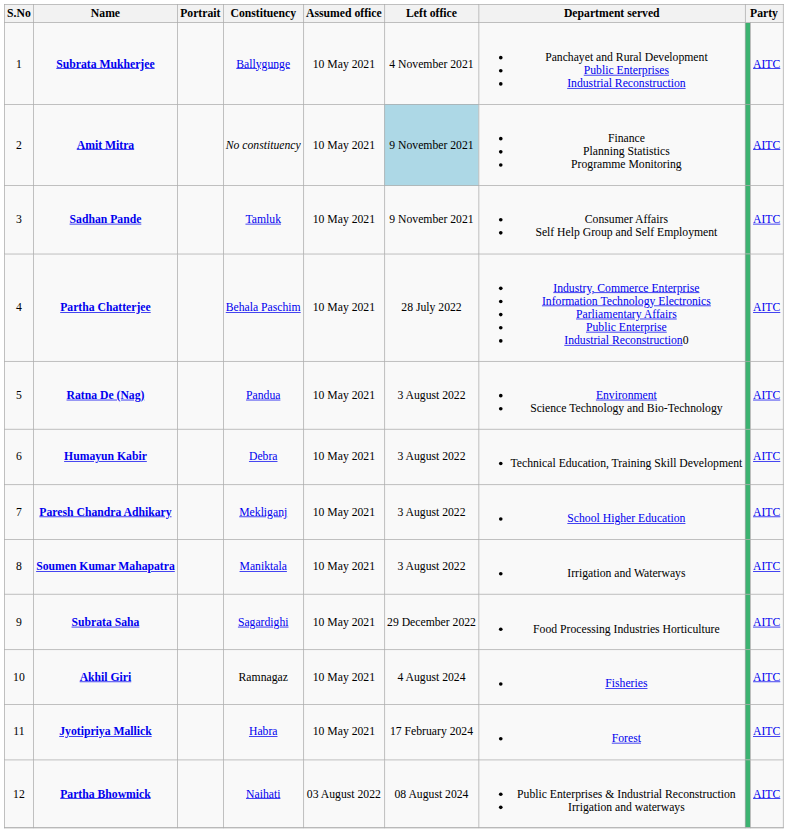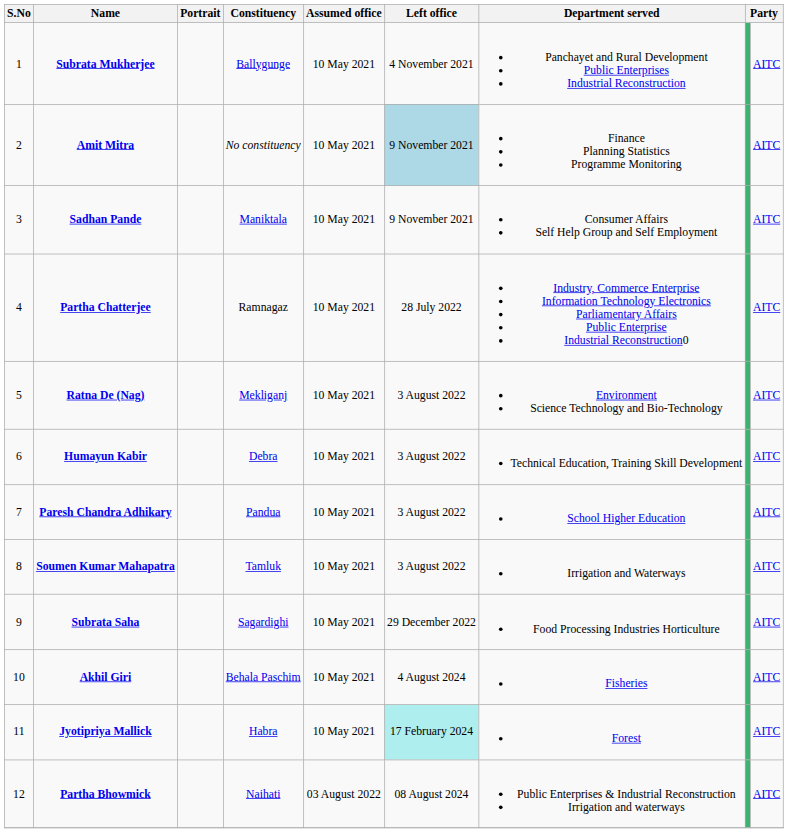(263, 219) Tamluk -> (263, 219) Maniktala
(263, 307) Behala Paschim -> (263, 307) Ramnagaz
(263, 395) Pandua -> (263, 395) Mekliganj
(263, 512) Mekliganj -> (263, 512) Pandua
(263, 567) Maniktala -> (263, 567) Tamluk
(263, 677) Ramnagaz -> (263, 677) Behala Paschim
(431, 732) no background -> (431, 732) paleturquoise background
